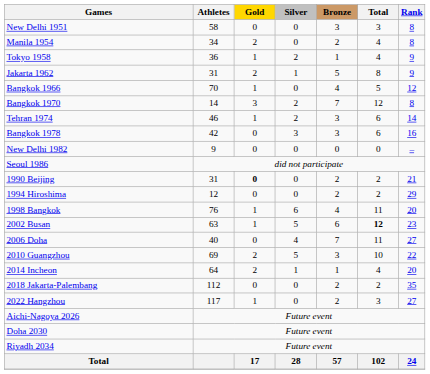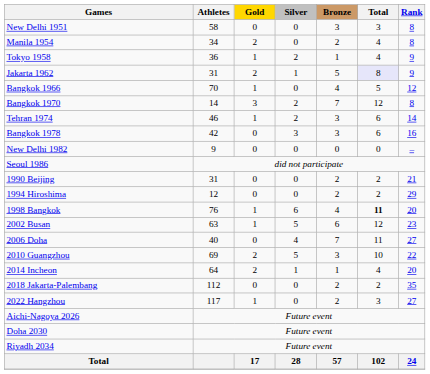(378, 72) no background -> (378, 72) lavender background
(255, 179) bold -> (255, 179) normal
(378, 209) normal -> (378, 209) bold
(378, 224) bold -> (378, 224) normal
